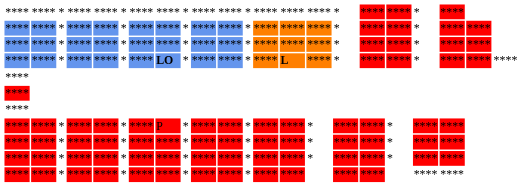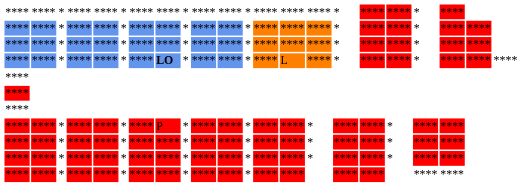(284, 60) bold -> (284, 60) normal
